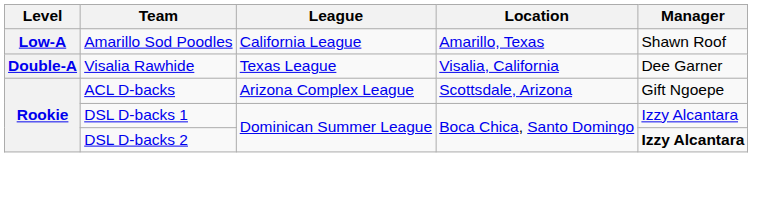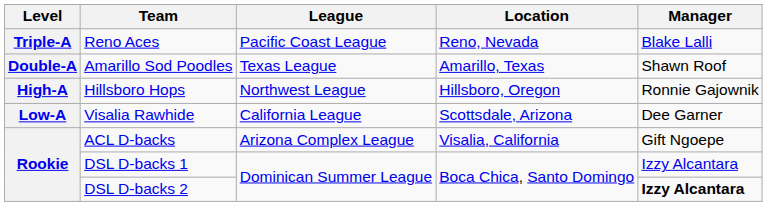+ row: (122, 41)
(43, 41) Low-A -> (43, 66) Double-A
(301, 41) California League -> (288, 66) Texas League
+ row: (135, 90)
(43, 66) Double-A -> (43, 115) Low-A
(288, 66) Texas League -> (301, 115) California League
(499, 66) Visalia, California -> (506, 115) Scottsdale, Arizona
(506, 90) Scottsdale, Arizona -> (499, 139) Visalia, California
